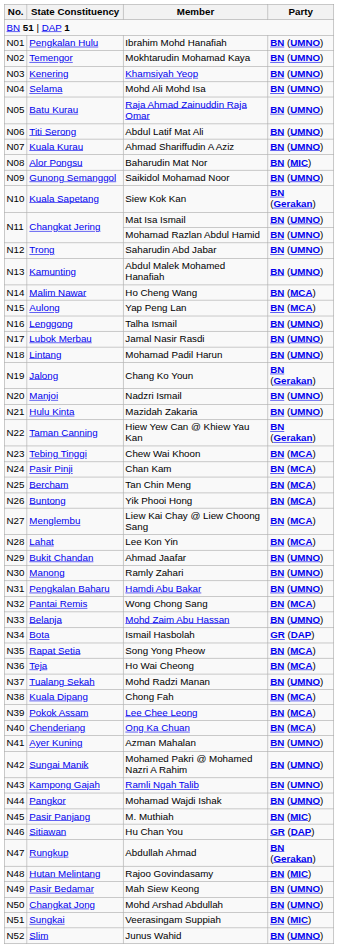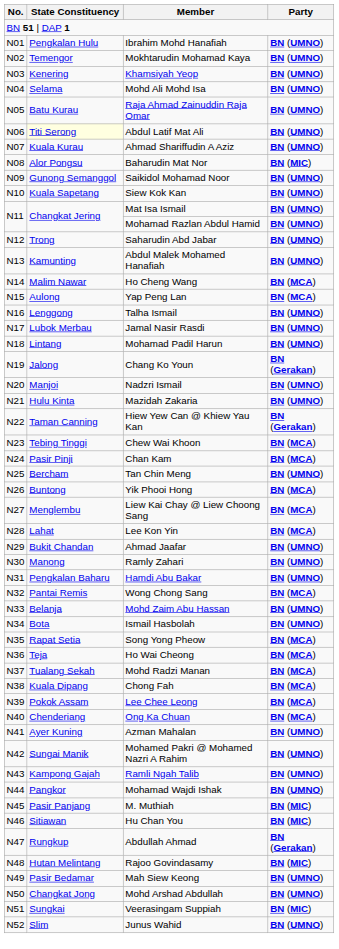(53, 131) no background -> (53, 131) lightyellow background
(293, 198) BN (Gerakan) -> (297, 193) BN (UMNO)
(293, 485) BN (MCA) -> (297, 474) BN (UMNO)
(292, 635) GR (DAP) -> (297, 624) BN (UMNO)
(297, 681) BN (UMNO) -> (293, 670) BN (MCA)
(292, 832) GR (DAP) -> (291, 821) BN (MIC)
